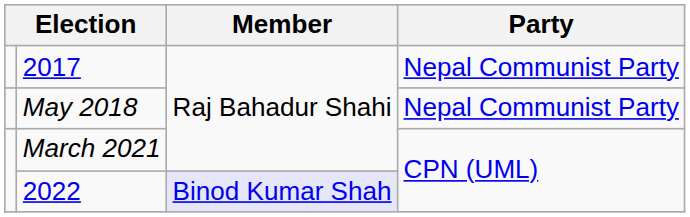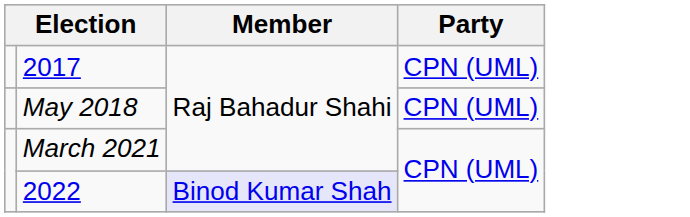(541, 66) Nepal Communist Party -> (471, 66) CPN (UML)
(541, 107) Nepal Communist Party -> (471, 107) CPN (UML)
